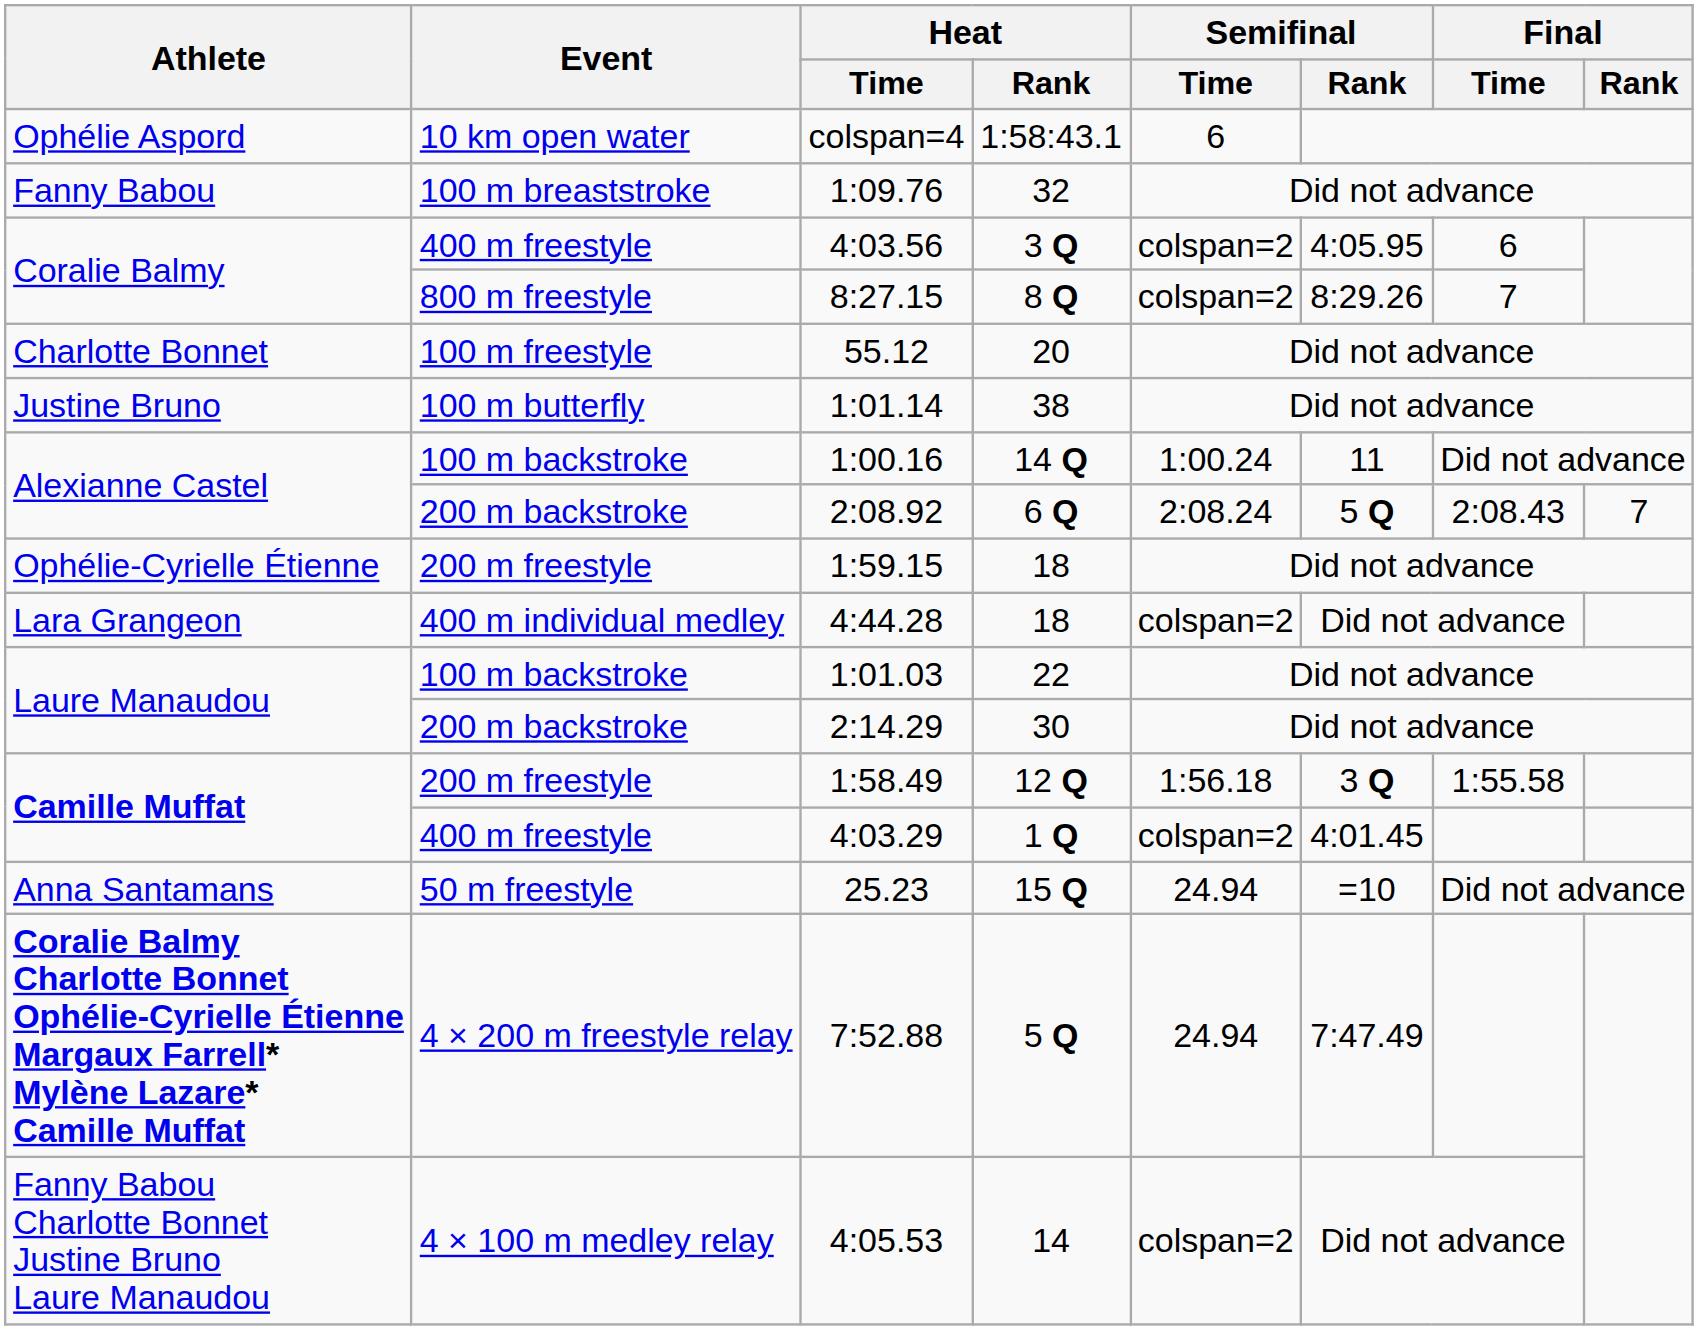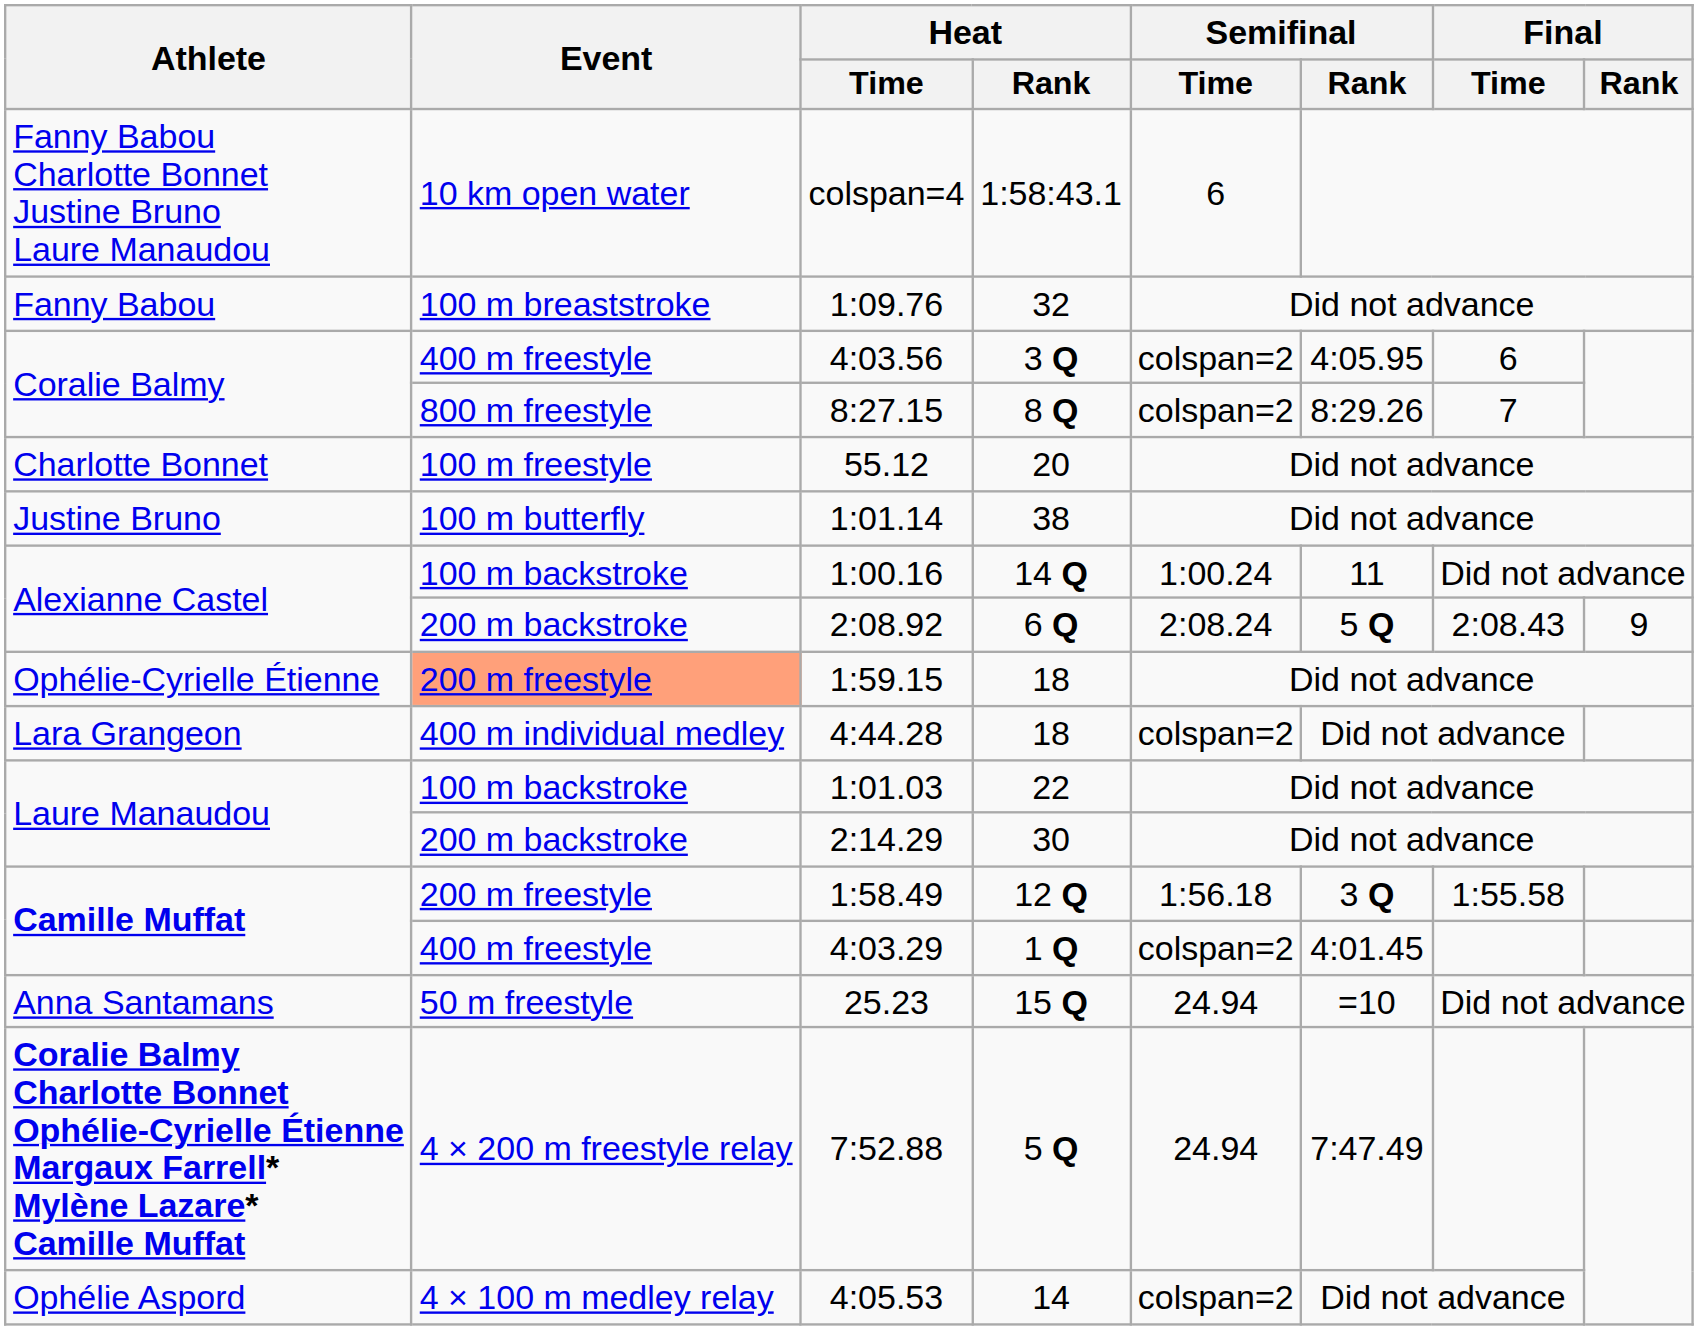(129, 137) Ophélie Aspord -> (142, 193) Fanny Babou Charlotte Bonnet Justine Bruno Laure Manaudou
(1639, 513) 7 -> (1639, 626) 9
(536, 566) no background -> (536, 680) lightsalmon background
(142, 1241) Fanny Babou Charlotte Bonnet Justine Bruno Laure Manaudou -> (129, 1298) Ophélie Aspord
